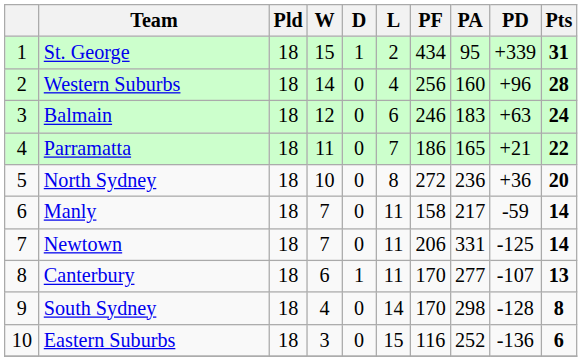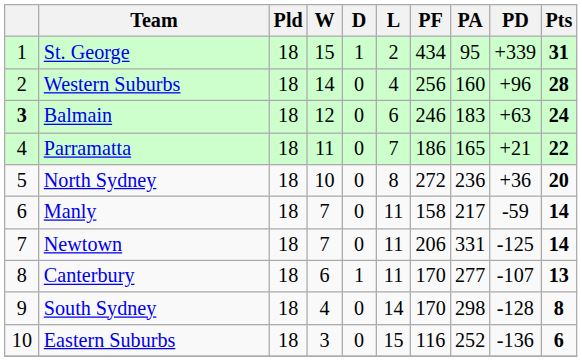(22, 116) normal -> (22, 116) bold
